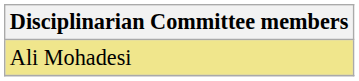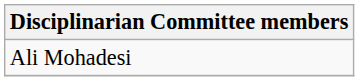(71, 57) khaki background -> (71, 57) no background
